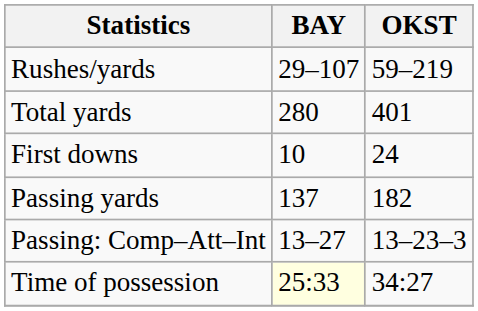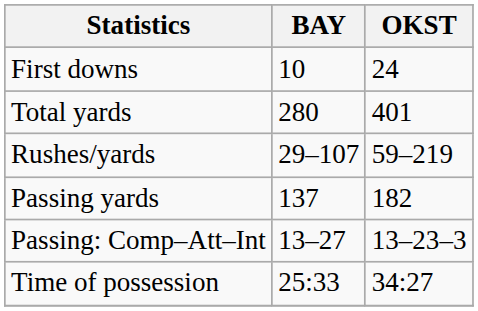rows swapped: (75, 154) <-> (83, 68)
(309, 283) lightyellow background -> (309, 283) no background
